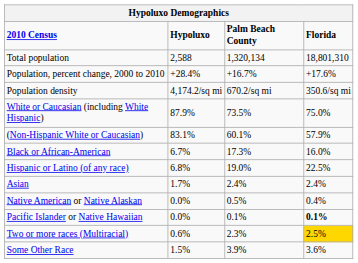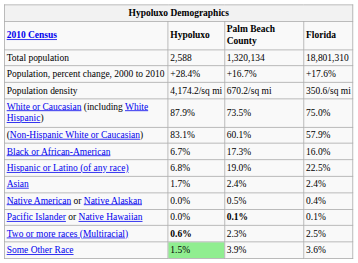(237, 217) normal -> (237, 217) bold
(317, 217) bold -> (316, 217) normal
(180, 233) normal -> (181, 233) bold
(316, 233) gold background -> (316, 233) no background
(180, 250) no background -> (180, 250) lightgreen background
